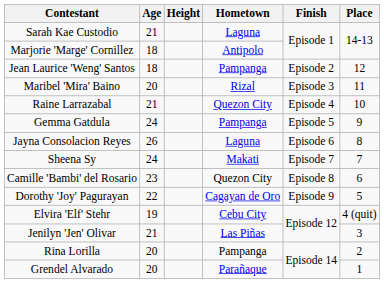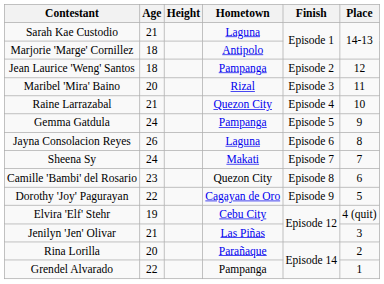(243, 251) Pampanga -> (243, 251) Parañaque
(152, 269) 20 -> (152, 269) 22
(243, 269) Parañaque -> (243, 269) Pampanga
